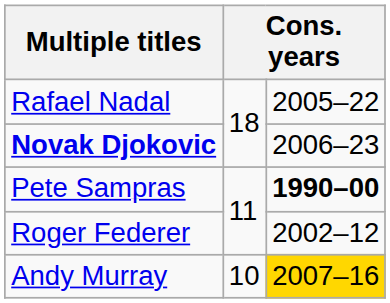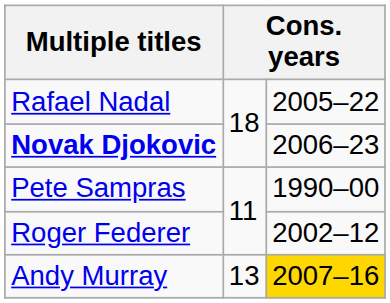(326, 188) bold -> (326, 188) normal
(244, 276) 10 -> (244, 276) 13
